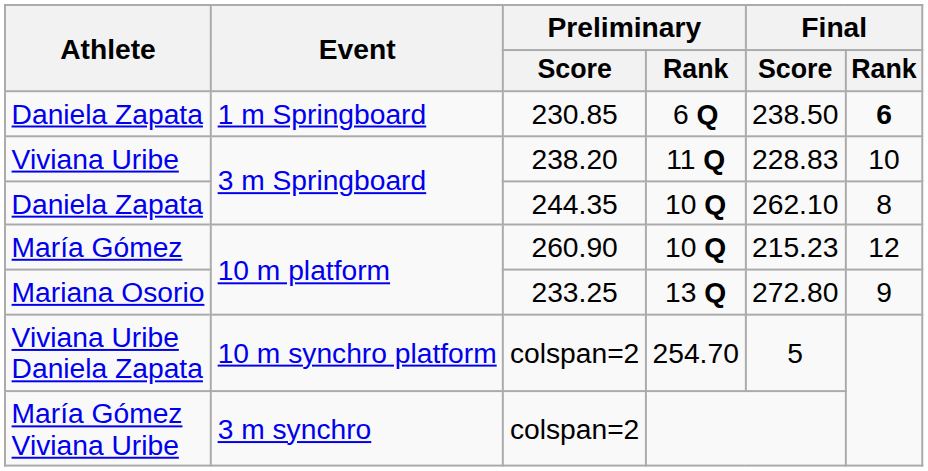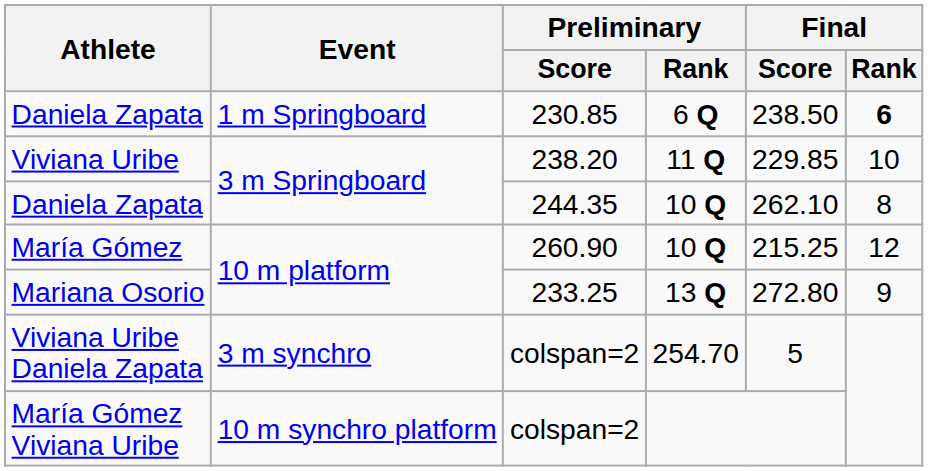(795, 159) 228.83 -> (795, 159) 229.85
(795, 248) 215.23 -> (795, 248) 215.25
(357, 353) 10 m synchro platform -> (294, 353) 3 m synchro
(294, 429) 3 m synchro -> (357, 429) 10 m synchro platform
